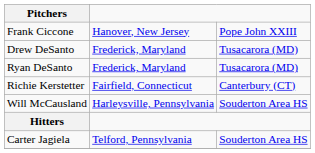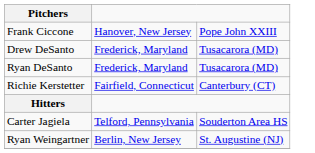- row: (47, 103)
+ row: (48, 139)
